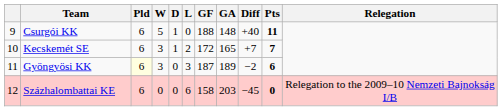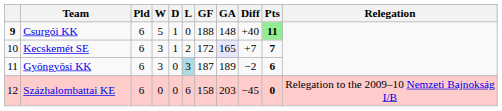(13, 31) normal -> (13, 31) bold
(272, 31) no background -> (272, 31) lightgreen background
(227, 48) no background -> (227, 48) lavender background
(142, 66) lightyellow background -> (142, 66) no background
(188, 66) no background -> (188, 66) lightblue background
